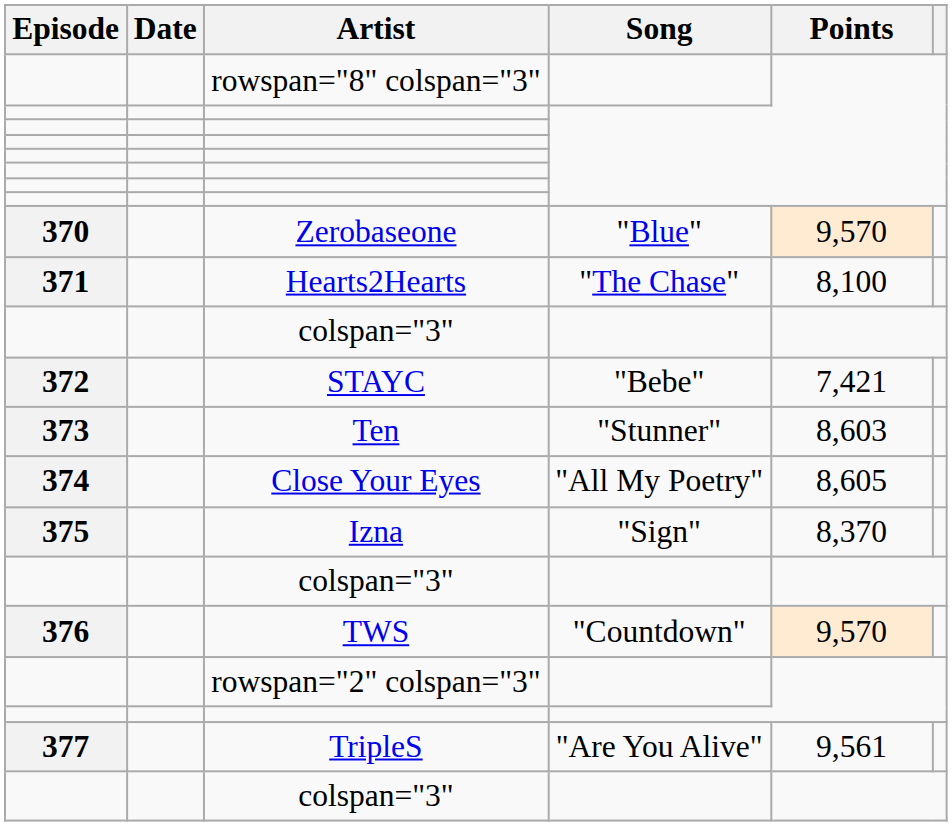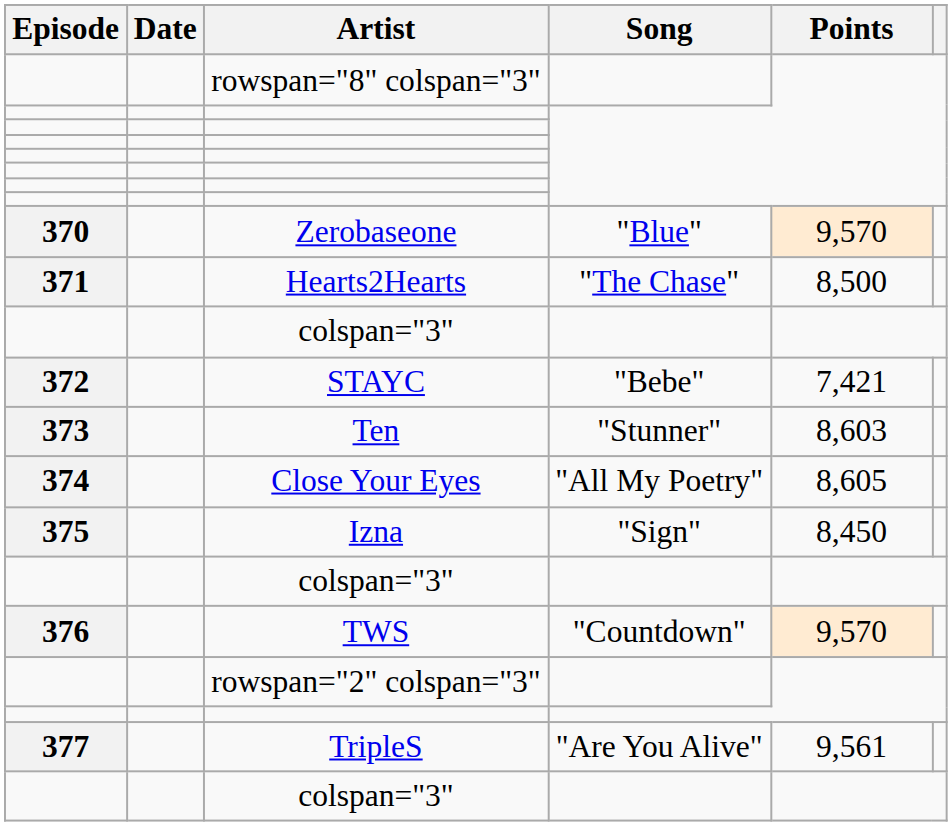(852, 281) 8,100 -> (852, 281) 8,500
(852, 531) 8,370 -> (852, 531) 8,450
